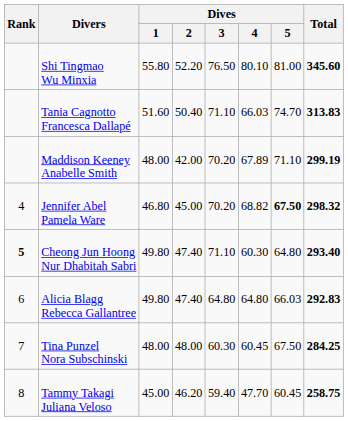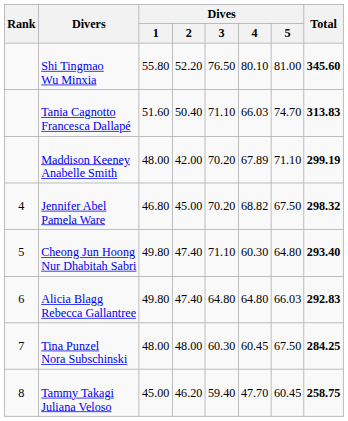(288, 206) bold -> (288, 206) normal
(21, 252) bold -> (21, 252) normal
